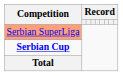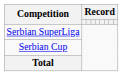(43, 32) lightsalmon background -> (43, 32) no background
(43, 47) bold -> (43, 47) normal
